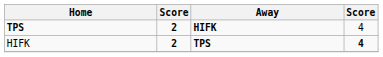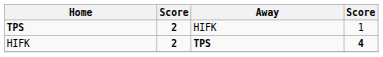(205, 28) bold -> (205, 28) normal
(361, 28) 4 -> (361, 28) 1
